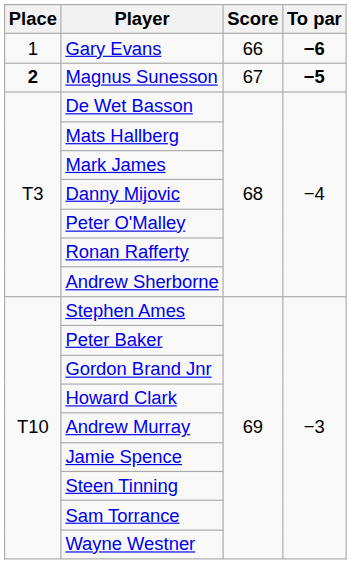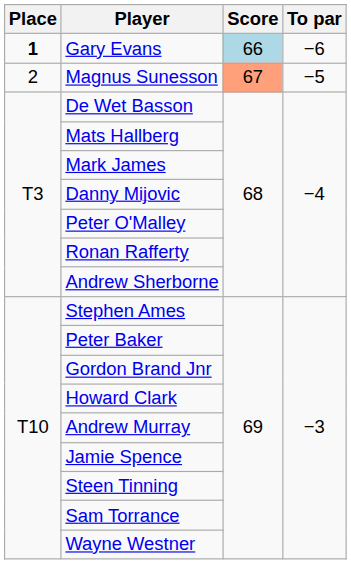(33, 48) normal -> (33, 48) bold
(253, 48) no background -> (253, 48) lightblue background
(314, 48) bold -> (314, 48) normal
(33, 77) bold -> (33, 77) normal
(253, 77) no background -> (253, 77) lightsalmon background
(314, 77) bold -> (314, 77) normal
